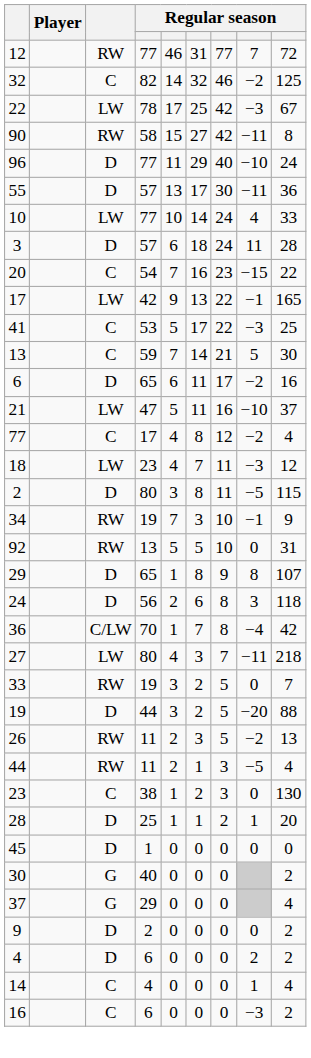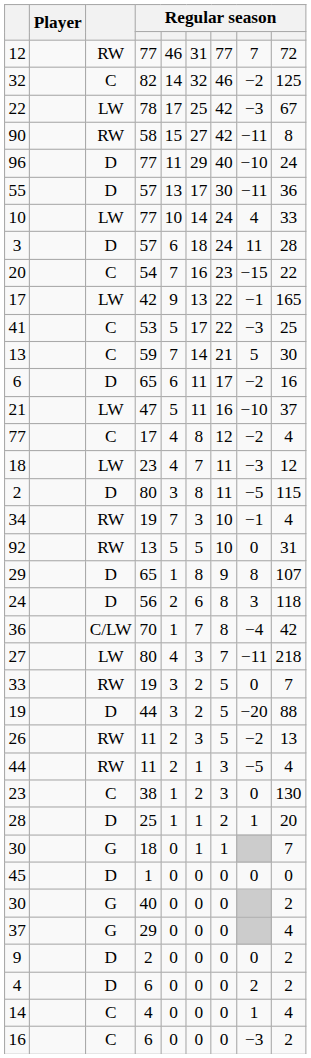(289, 519) 9 -> (289, 519) 4
+ row: (17, 848)
